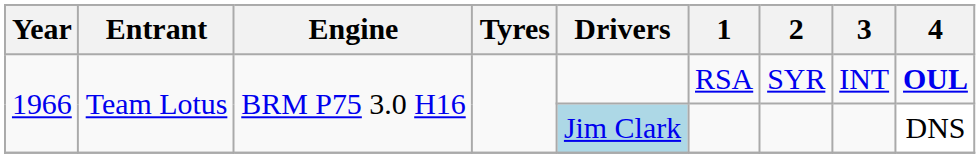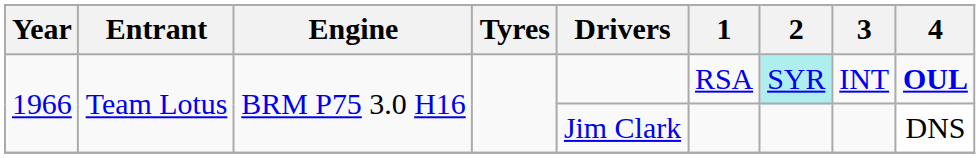(796, 78) no background -> (796, 78) paleturquoise background
(623, 128) lightblue background -> (623, 128) no background
